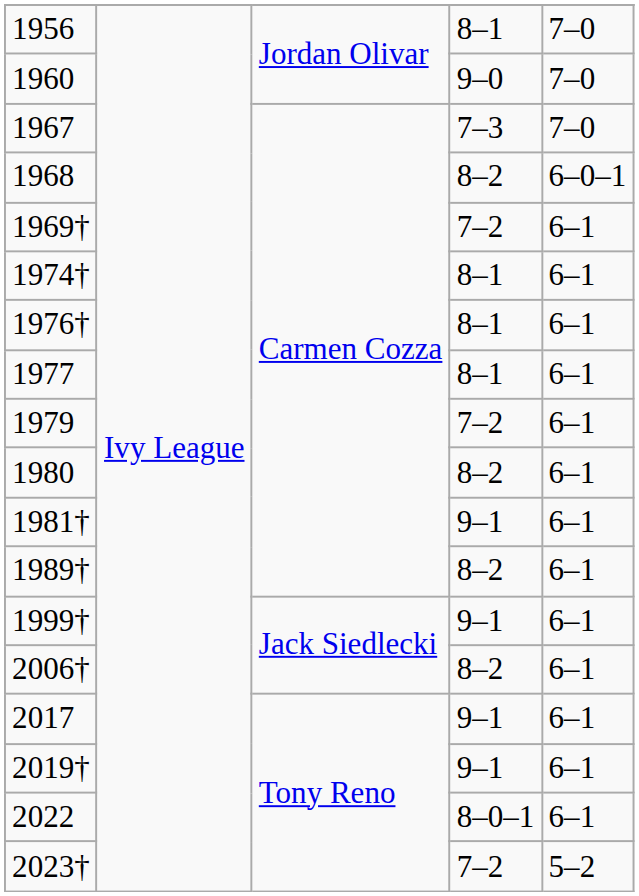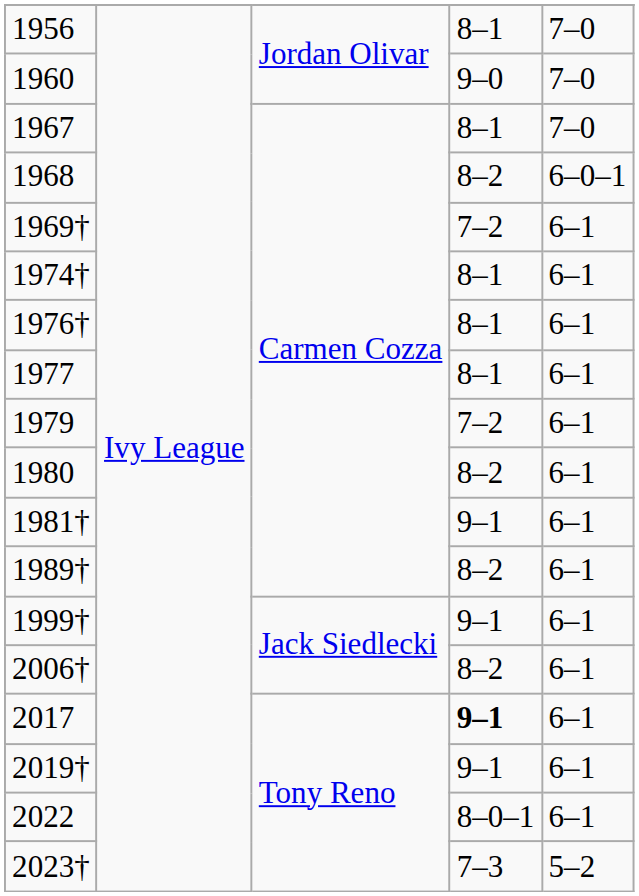(480, 127) 7–3 -> (480, 127) 8–1
(480, 718) normal -> (480, 718) bold
(480, 865) 7–2 -> (480, 865) 7–3
